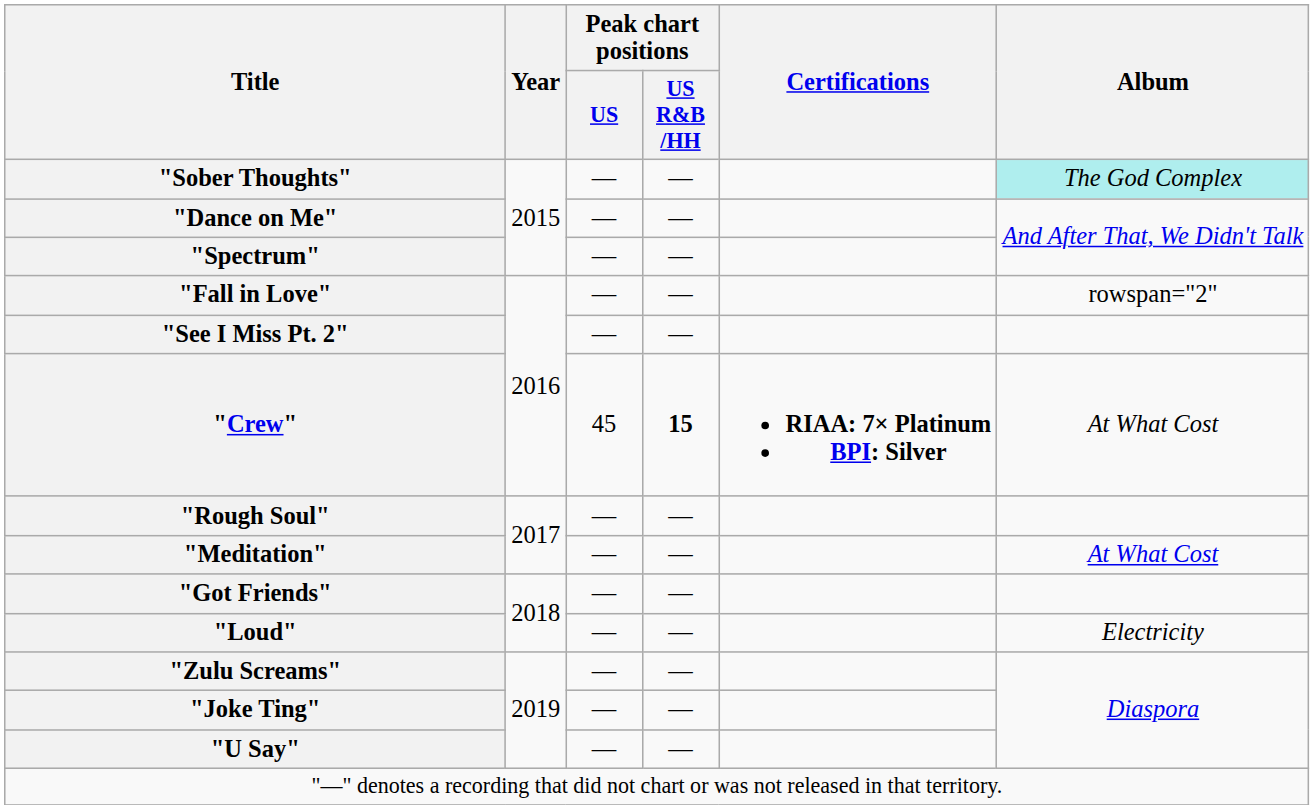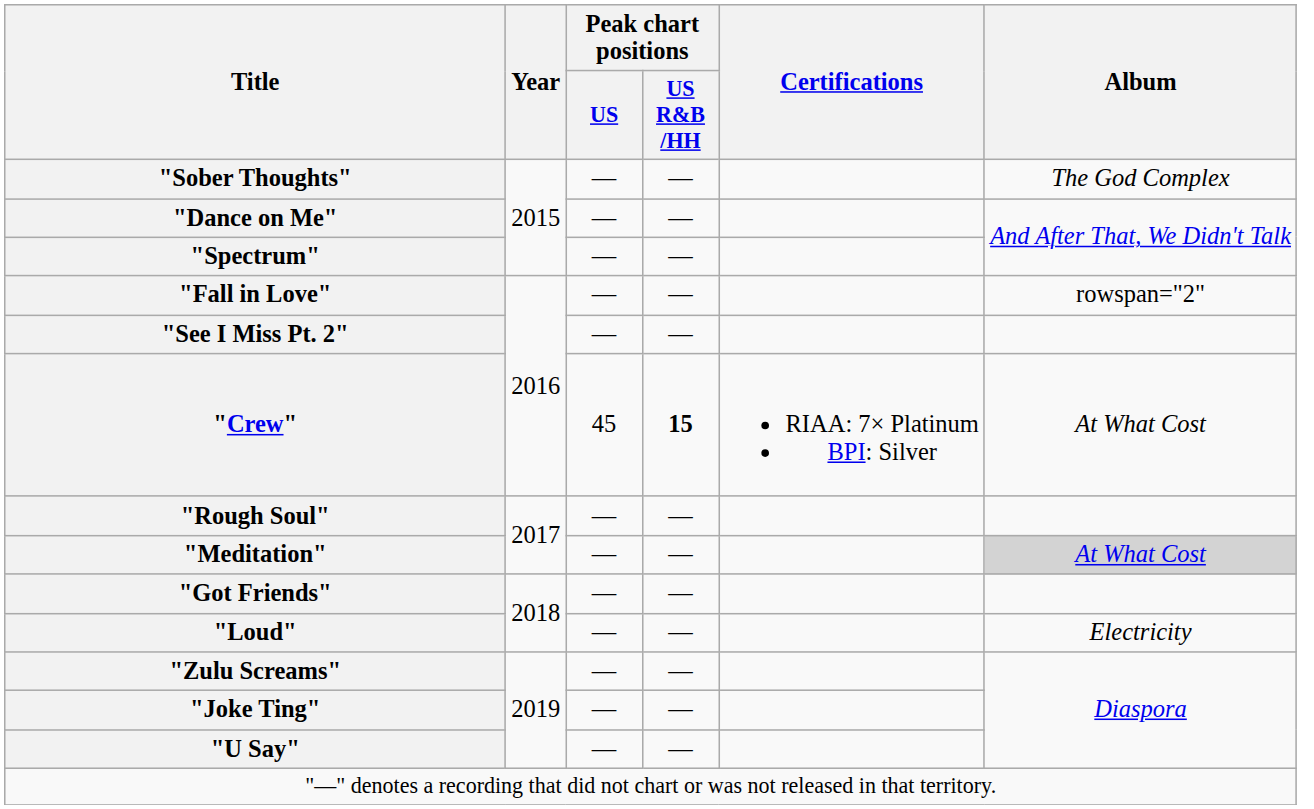(1153, 178) paleturquoise background -> (1141, 178) no background
(858, 439) bold -> (852, 439) normal
(1153, 554) no background -> (1141, 554) lightgrey background
